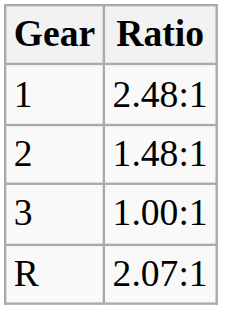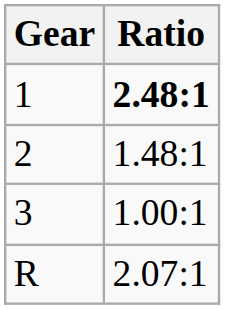(160, 93) normal -> (161, 93) bold
